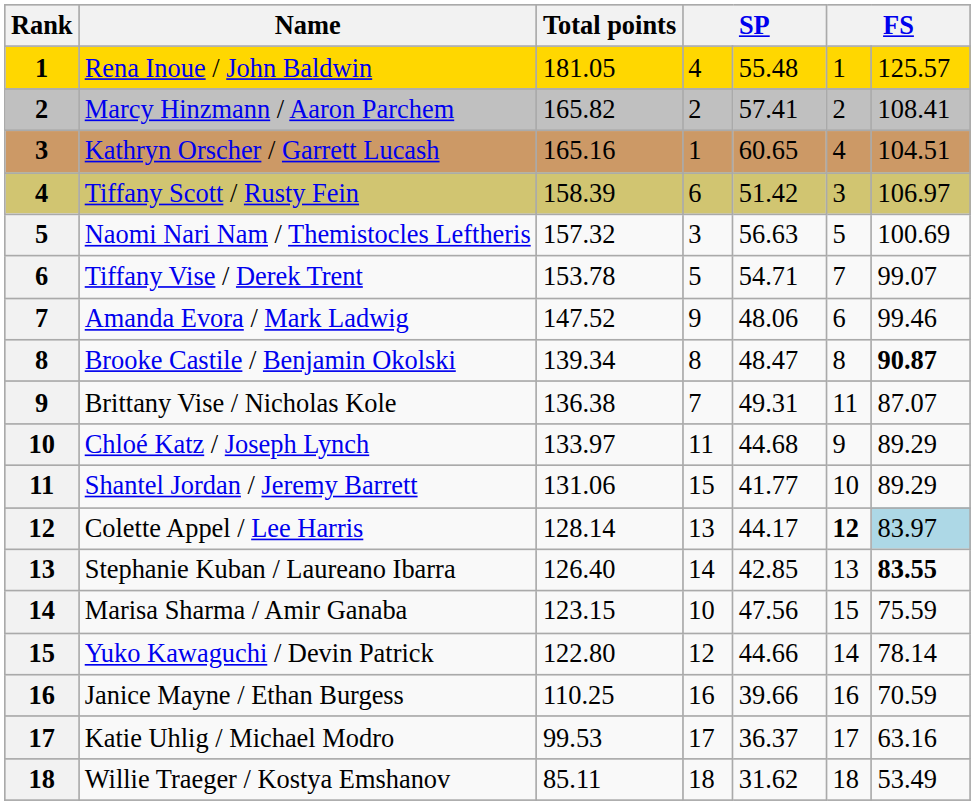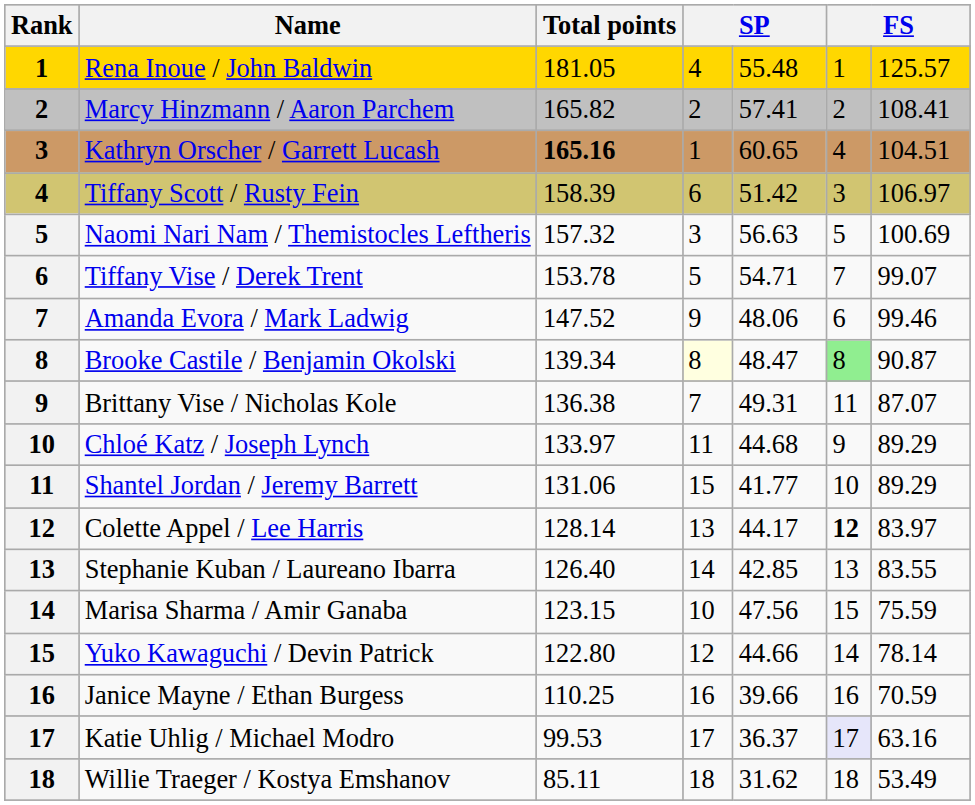(579, 151) normal -> (579, 151) bold
(695, 360) no background -> (695, 360) lightyellow background
(839, 360) no background -> (839, 360) lightgreen background
(907, 360) bold -> (907, 360) normal
(907, 527) lightblue background -> (907, 527) no background
(907, 569) bold -> (907, 569) normal
(846, 737) no background -> (846, 737) lavender background
